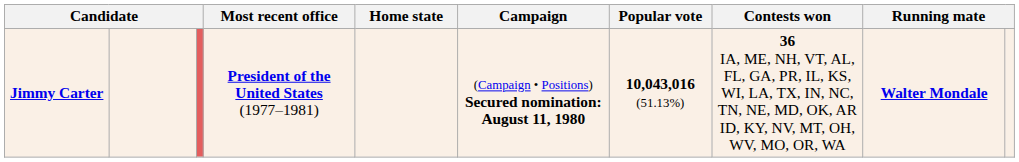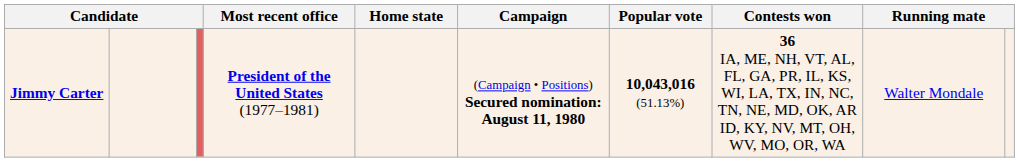(934, 92) bold -> (934, 92) normal
